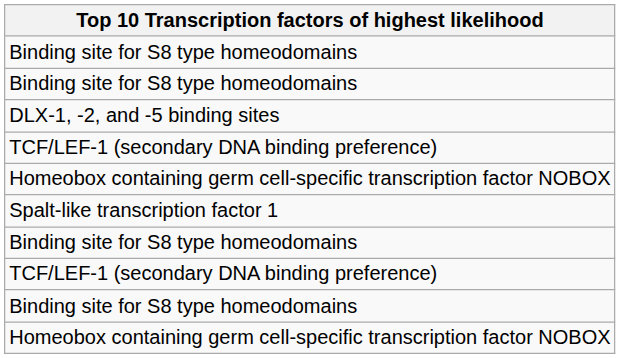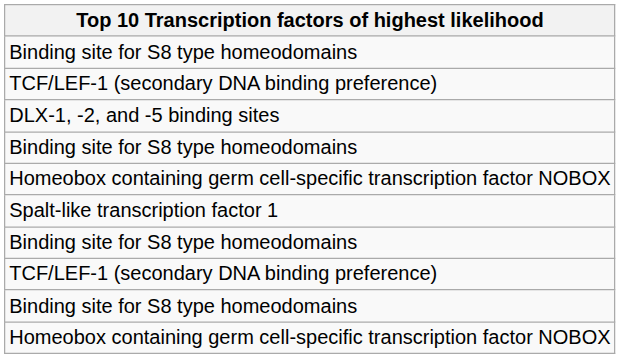(183, 83) Binding site for S8 type homeodomains -> (223, 83) TCF/LEF-1 (secondary DNA binding preference)
(223, 147) TCF/LEF-1 (secondary DNA binding preference) -> (183, 147) Binding site for S8 type homeodomains
